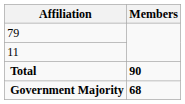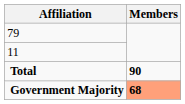(135, 90) no background -> (135, 90) lightsalmon background
